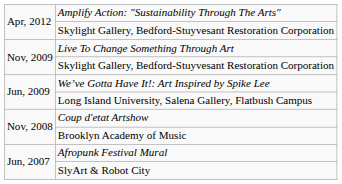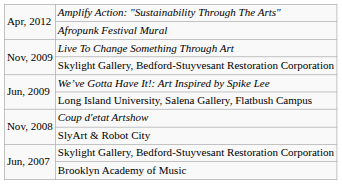(196, 30) Skylight Gallery, Bedford-Stuyvesant Restoration Corporation -> (113, 30) Afropunk Festival Mural
(122, 135) Brooklyn Academy of Music -> (104, 135) SlyArt & Robot City
(113, 153) Afropunk Festival Mural -> (196, 153) Skylight Gallery, Bedford-Stuyvesant Restoration Corporation
(104, 170) SlyArt & Robot City -> (122, 170) Brooklyn Academy of Music
